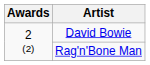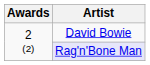(99, 51) no background -> (99, 51) lavender background
